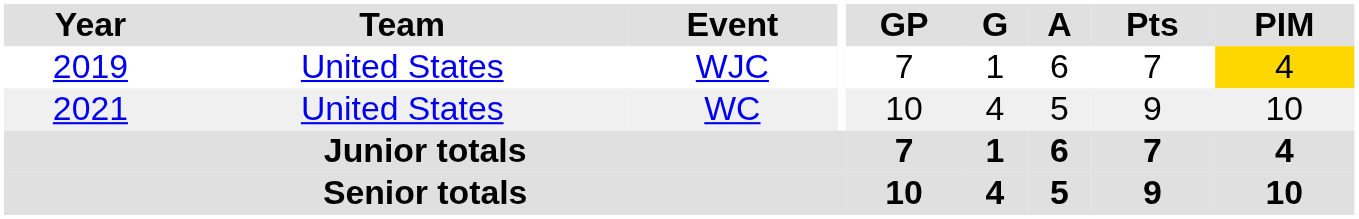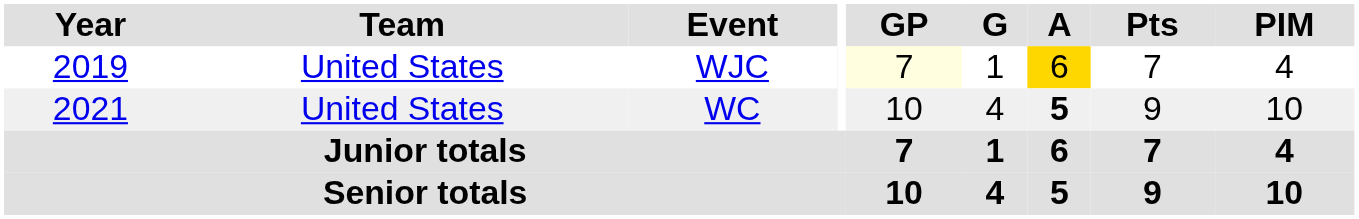(904, 66) no background -> (904, 66) lightyellow background
(1059, 66) no background -> (1059, 66) gold background
(1284, 66) gold background -> (1284, 66) no background
(1059, 108) normal -> (1059, 108) bold
